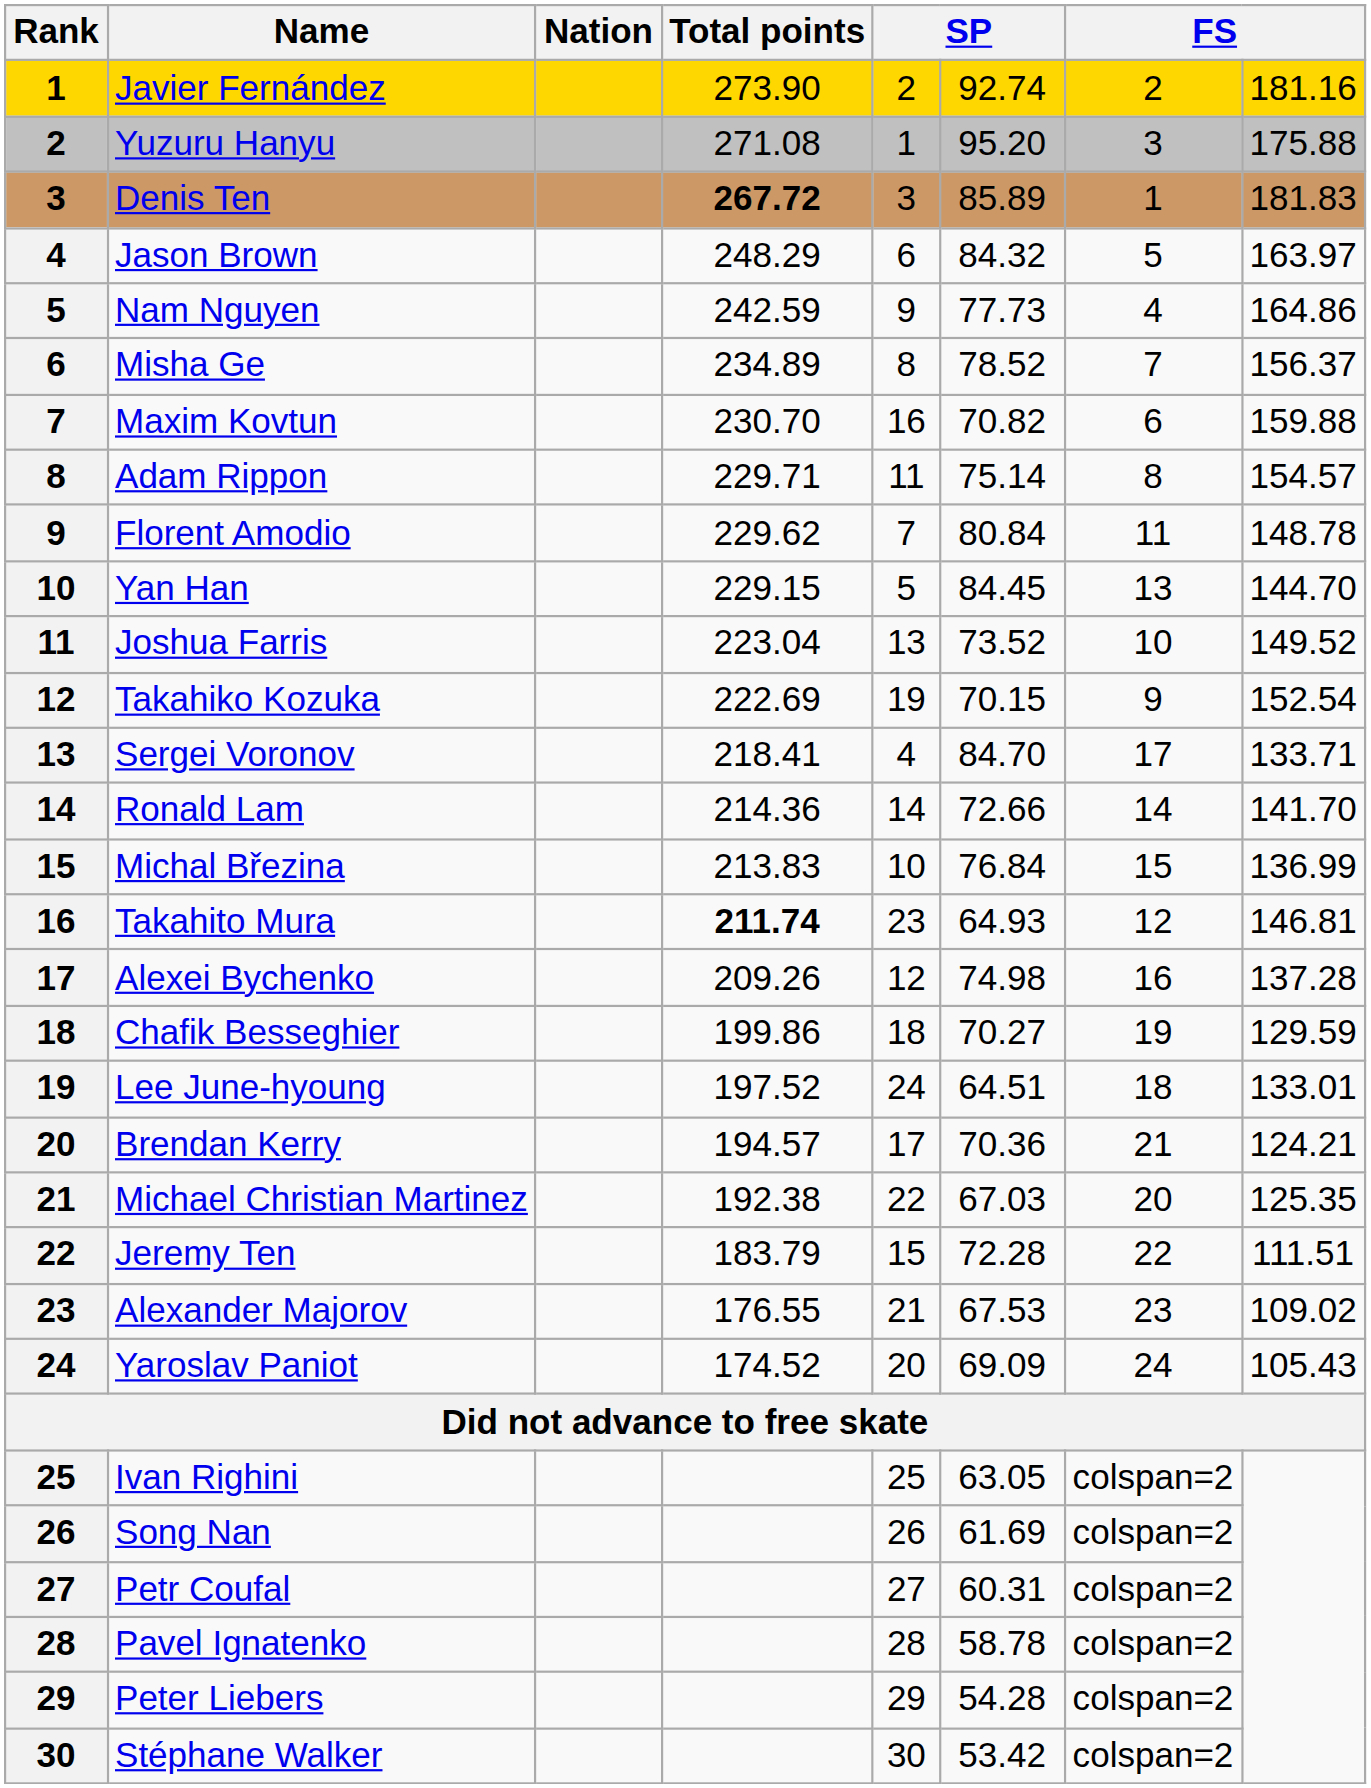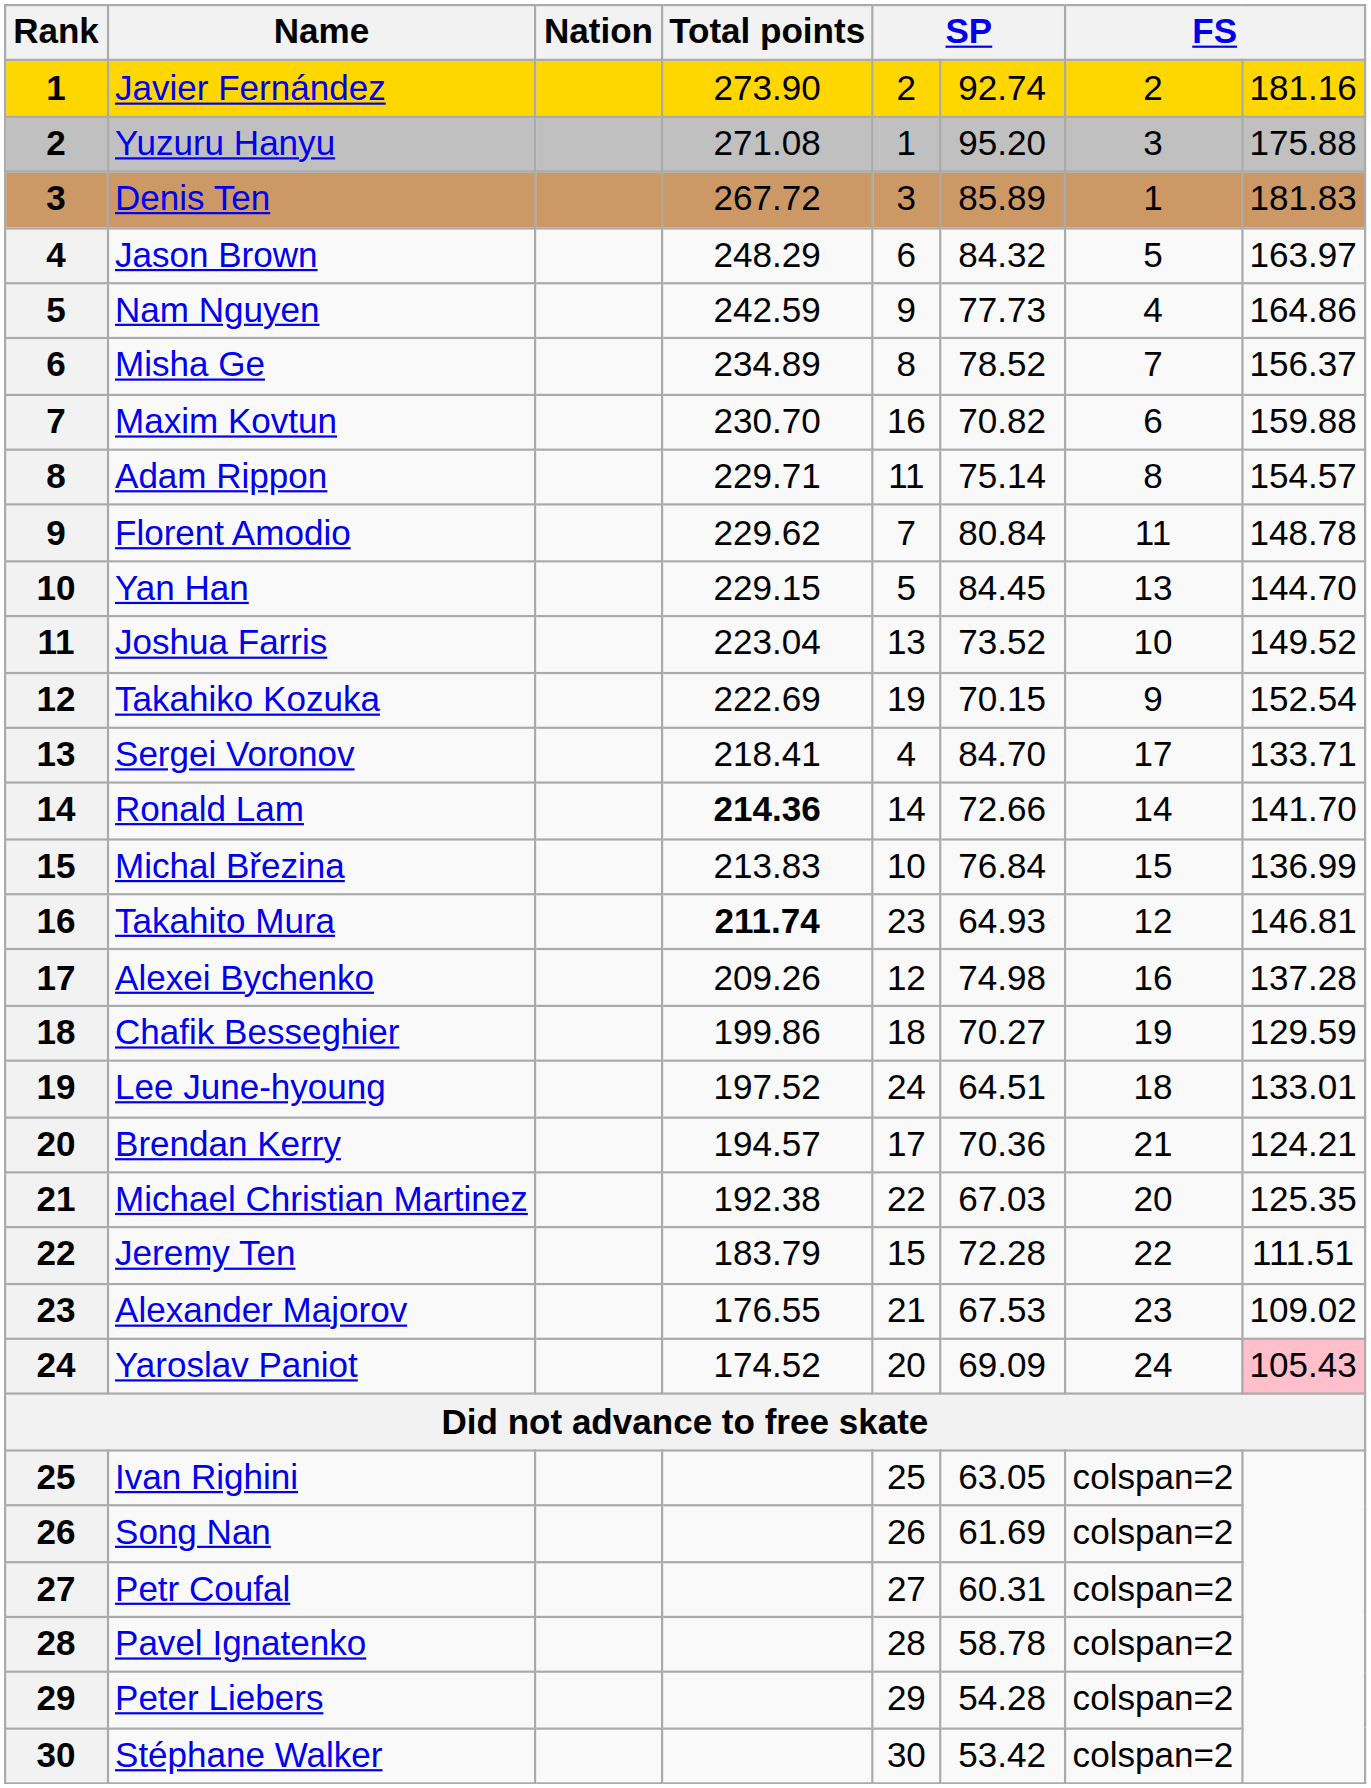(767, 198) bold -> (767, 198) normal
(767, 810) normal -> (767, 810) bold
(1303, 1365) no background -> (1303, 1365) pink background
